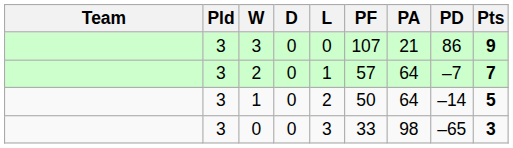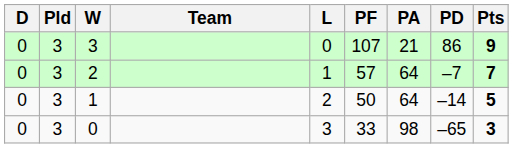columns swapped: (104, 18) <-> (292, 18)
